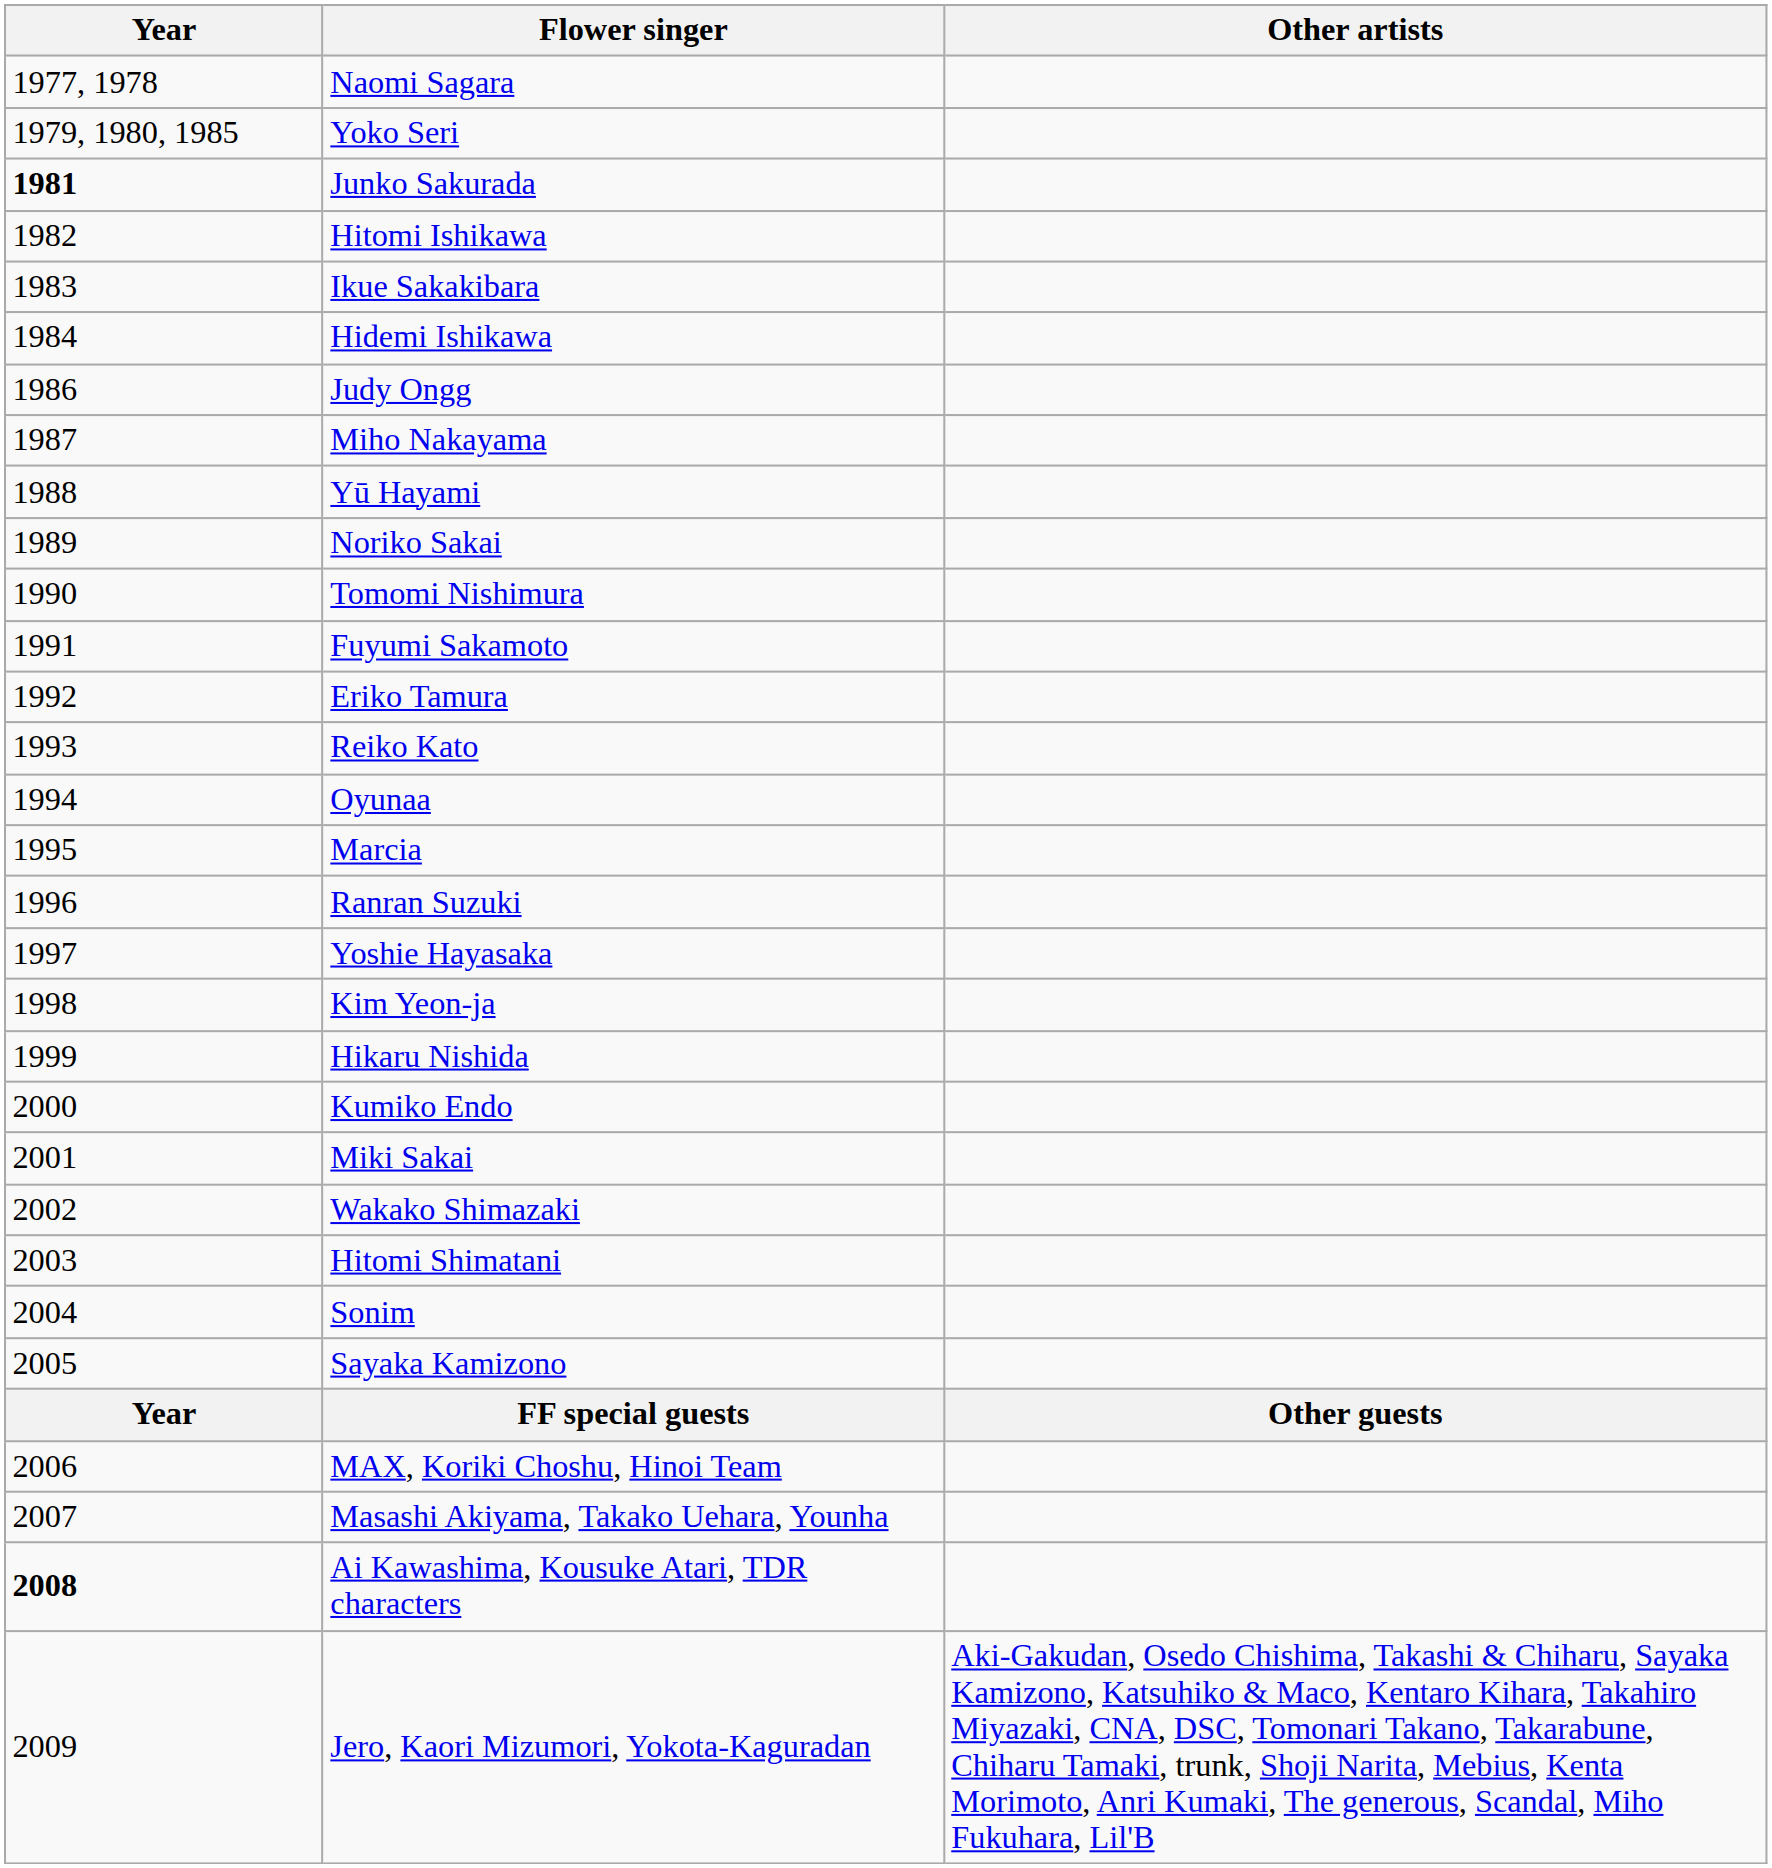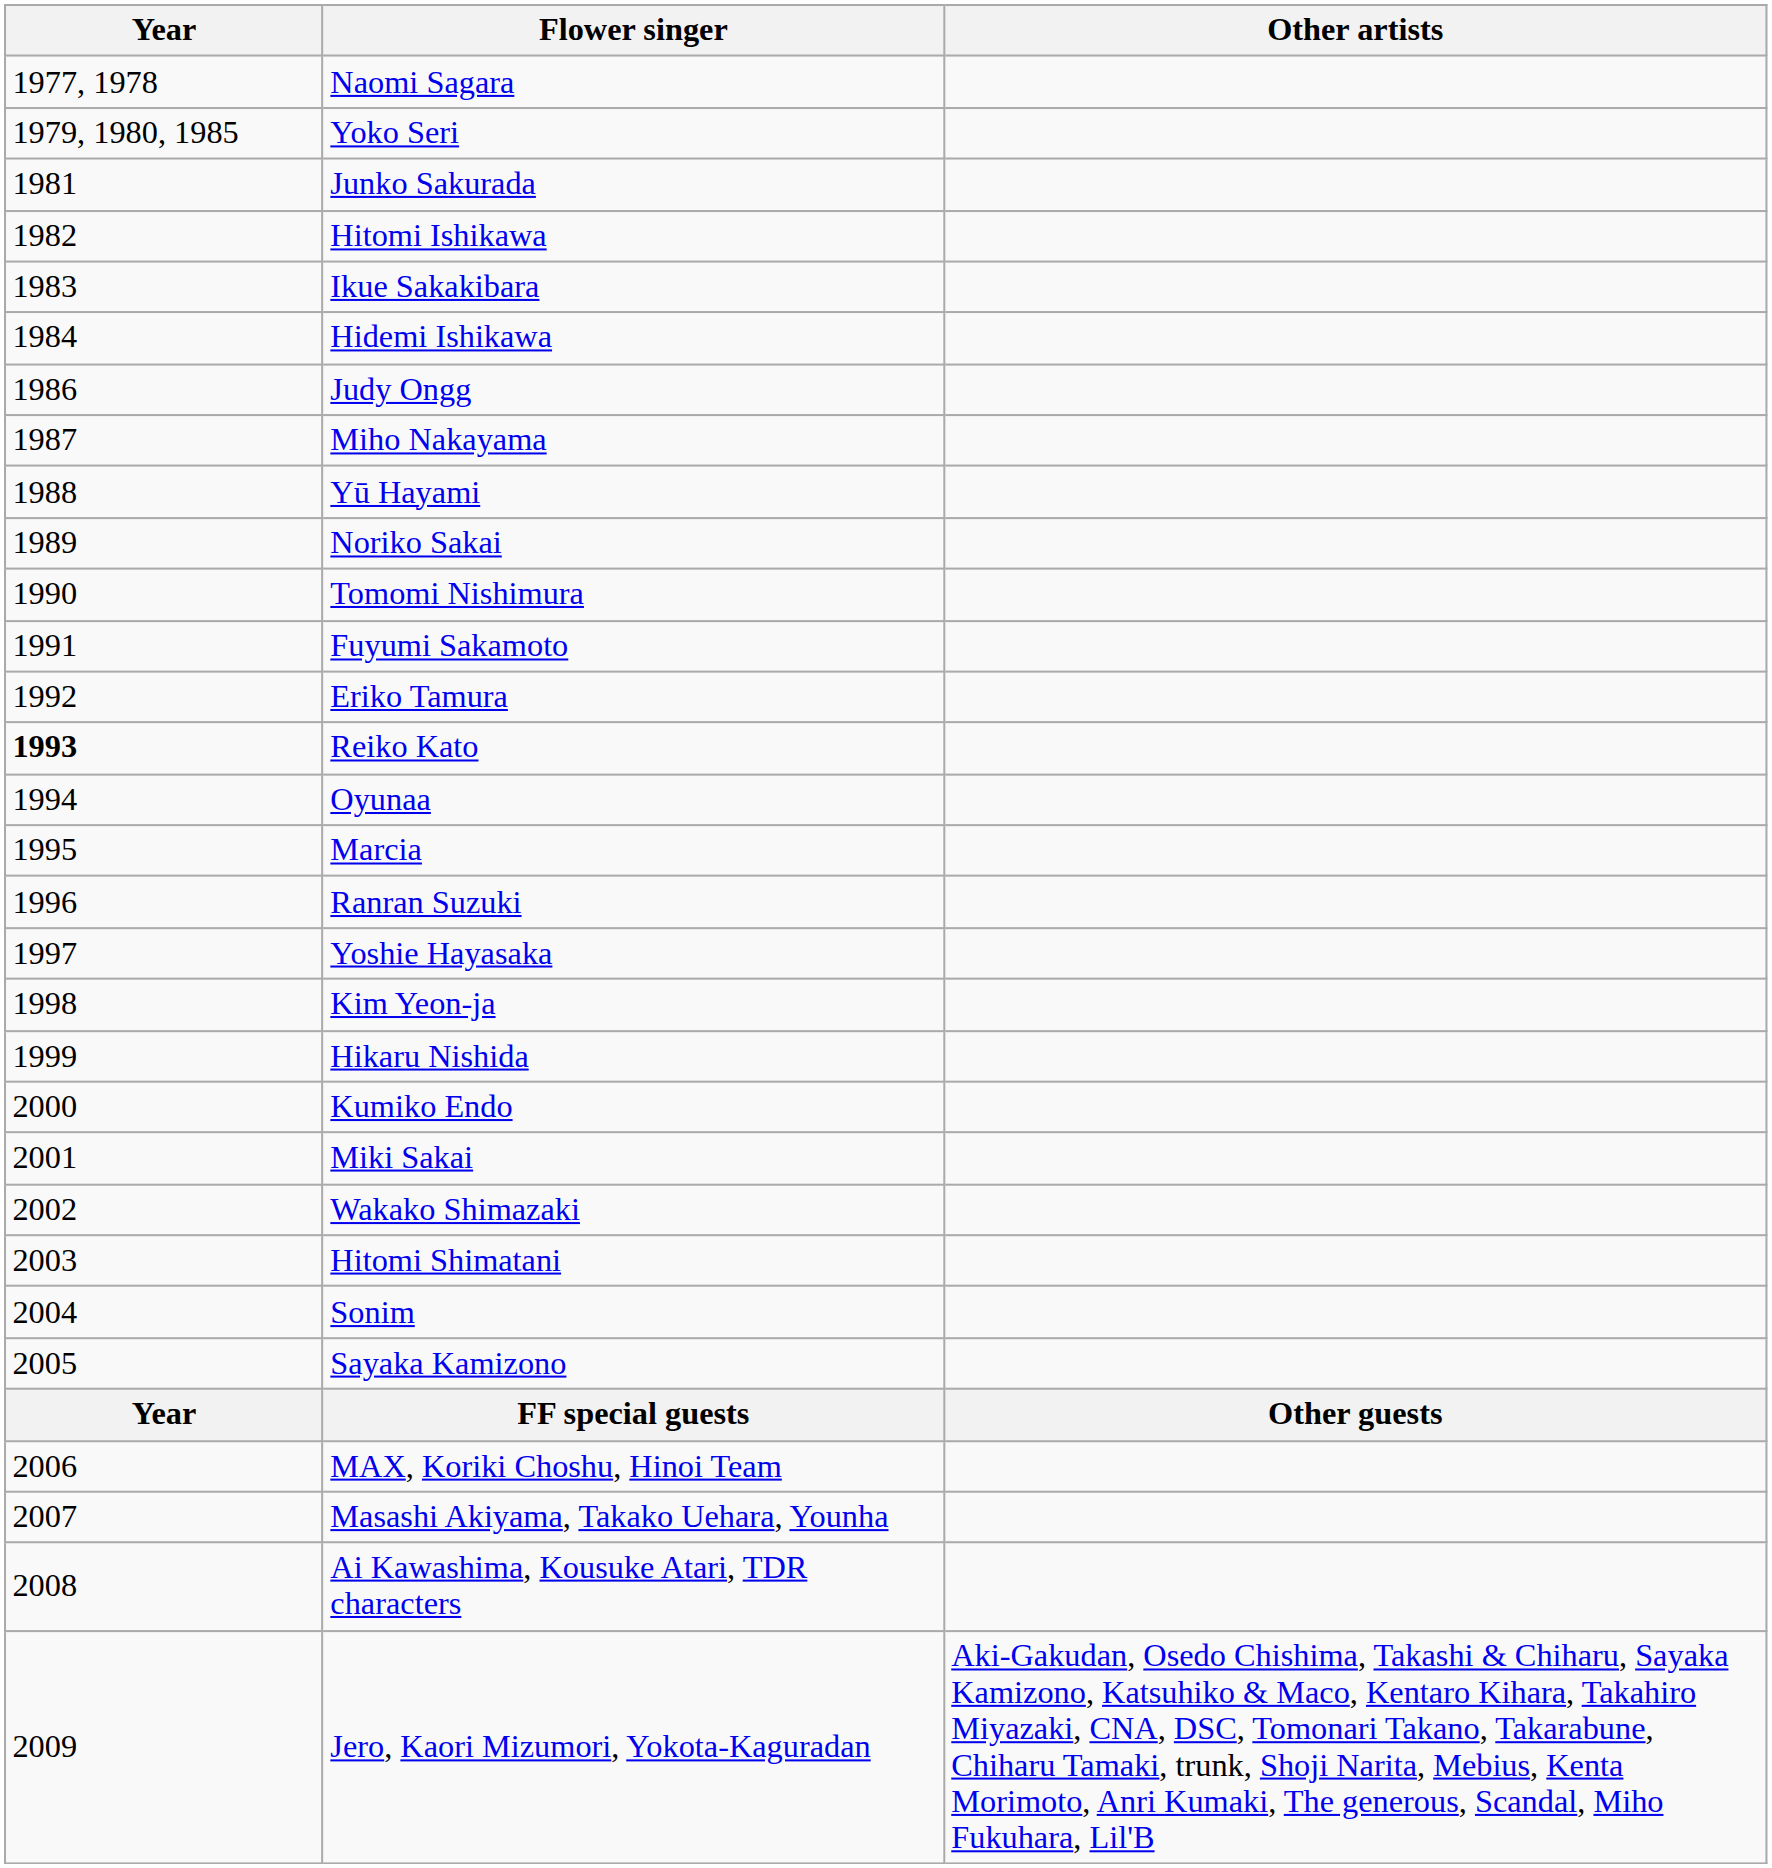(45, 183) bold -> (45, 183) normal
(45, 747) normal -> (45, 747) bold
(45, 1586) bold -> (45, 1586) normal
